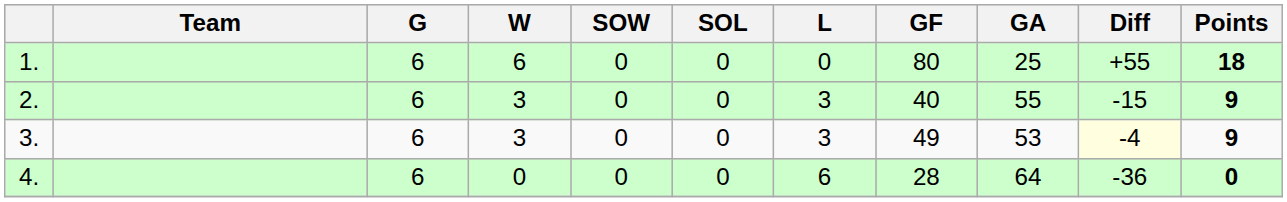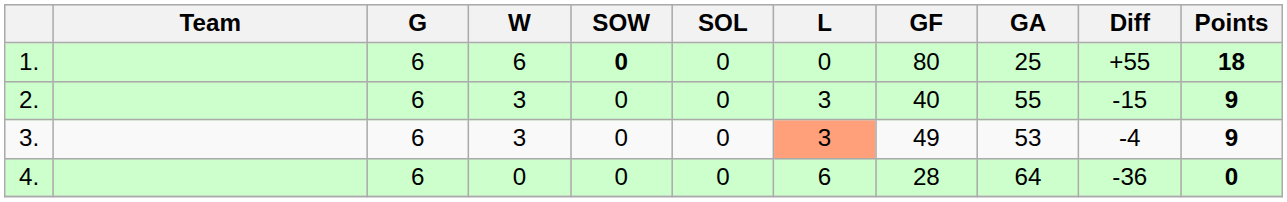(621, 61) normal -> (621, 61) bold
(825, 138) no background -> (825, 138) lightsalmon background
(1130, 138) lightyellow background -> (1130, 138) no background
